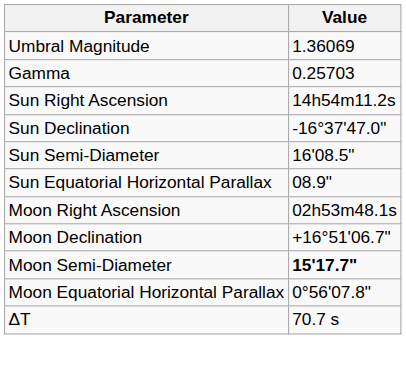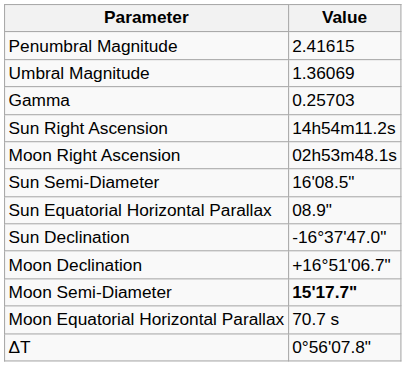+ row: (93, 45)
rows swapped: (69, 127) <-> (94, 210)
(332, 292) 0°56'07.8" -> (316, 319) 70.7 s
(316, 319) 70.7 s -> (332, 347) 0°56'07.8"
